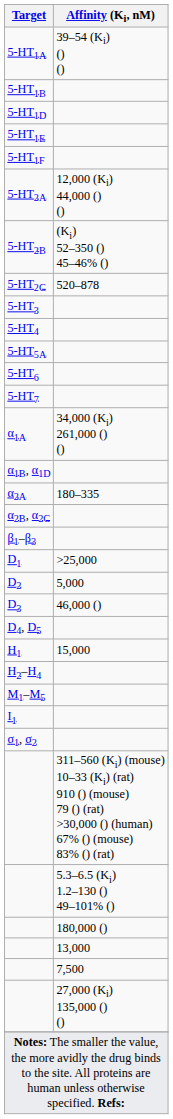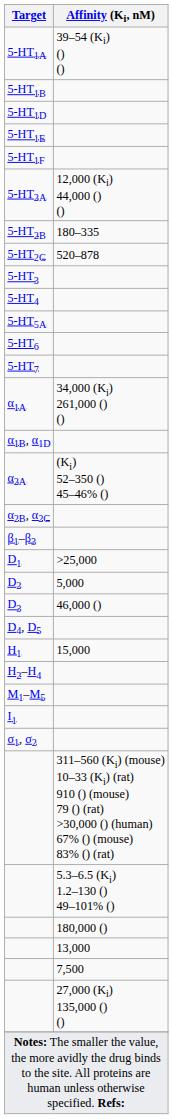(82, 247) (Ki) 52–350 () 45–46% () -> (78, 232) 180–335
(78, 493) 180–335 -> (82, 478) (Ki) 52–350 () 45–46% ()
